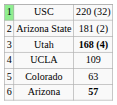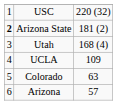(9, 12) lightgreen background -> (9, 12) no background
(9, 28) normal -> (9, 28) bold
(93, 44) bold -> (93, 44) normal
(93, 92) bold -> (93, 92) normal
